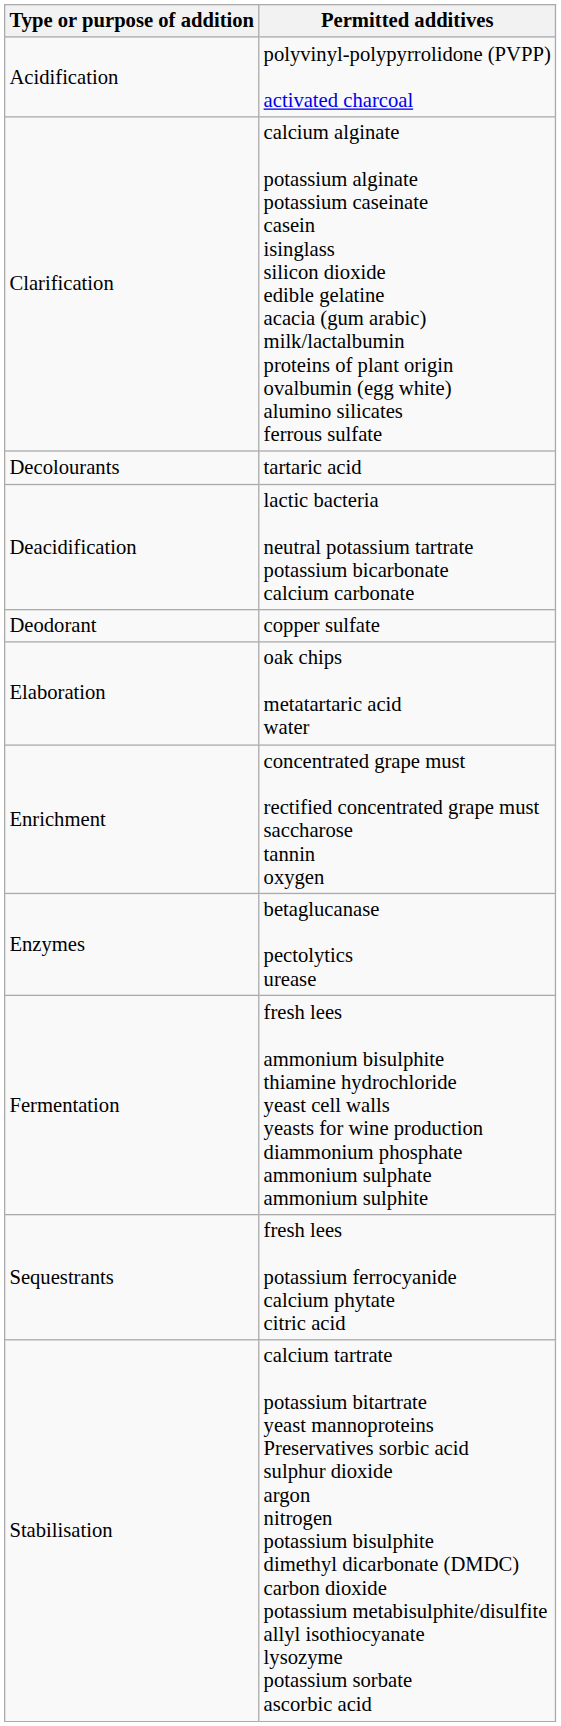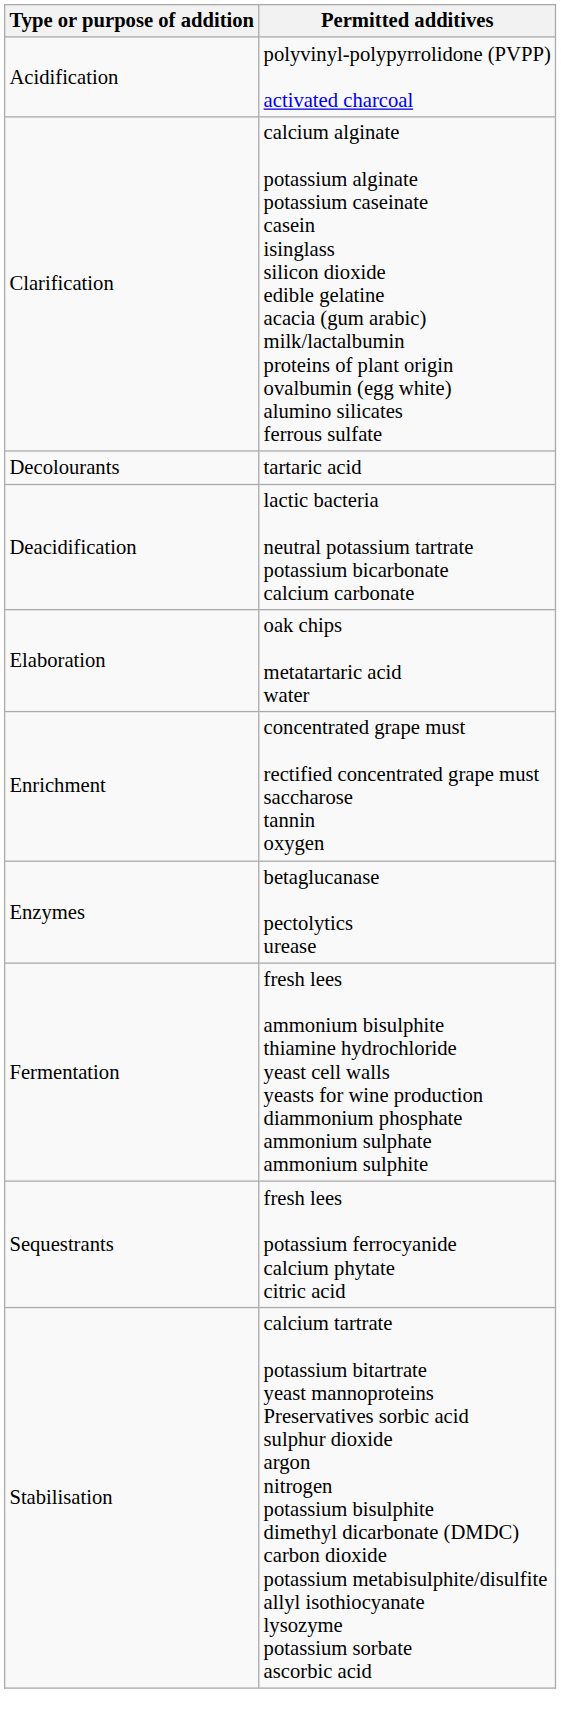- row: (53, 625)
